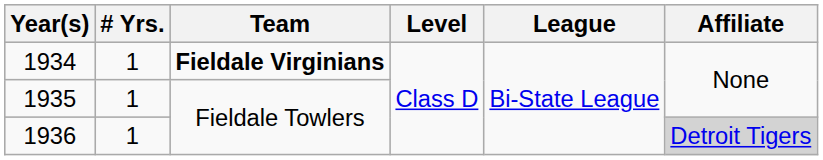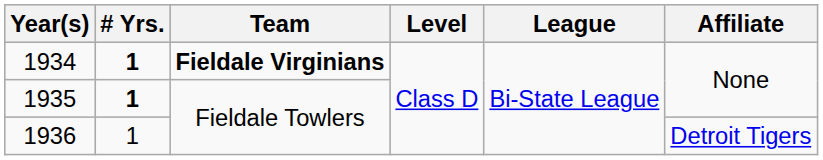(132, 61) normal -> (132, 61) bold
(132, 99) normal -> (132, 99) bold
(741, 136) lightgrey background -> (741, 136) no background
